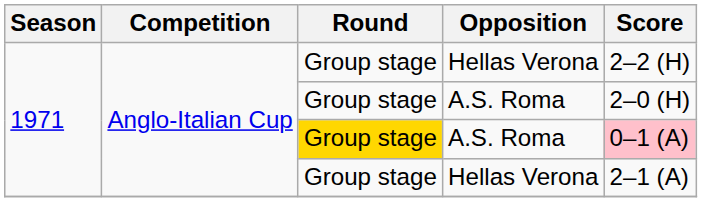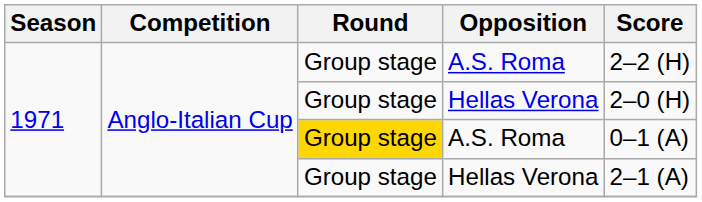(523, 61) Hellas Verona -> (506, 61) A.S. Roma
(506, 100) A.S. Roma -> (523, 100) Hellas Verona
(649, 138) pink background -> (649, 138) no background
